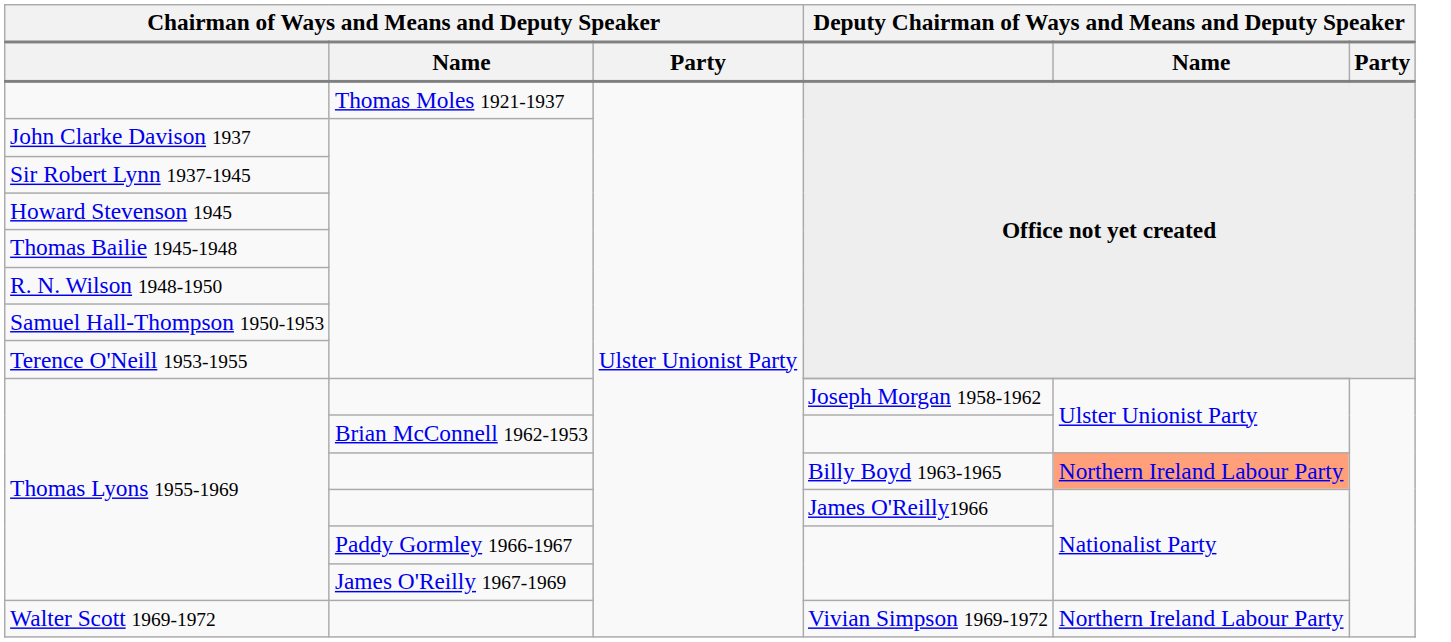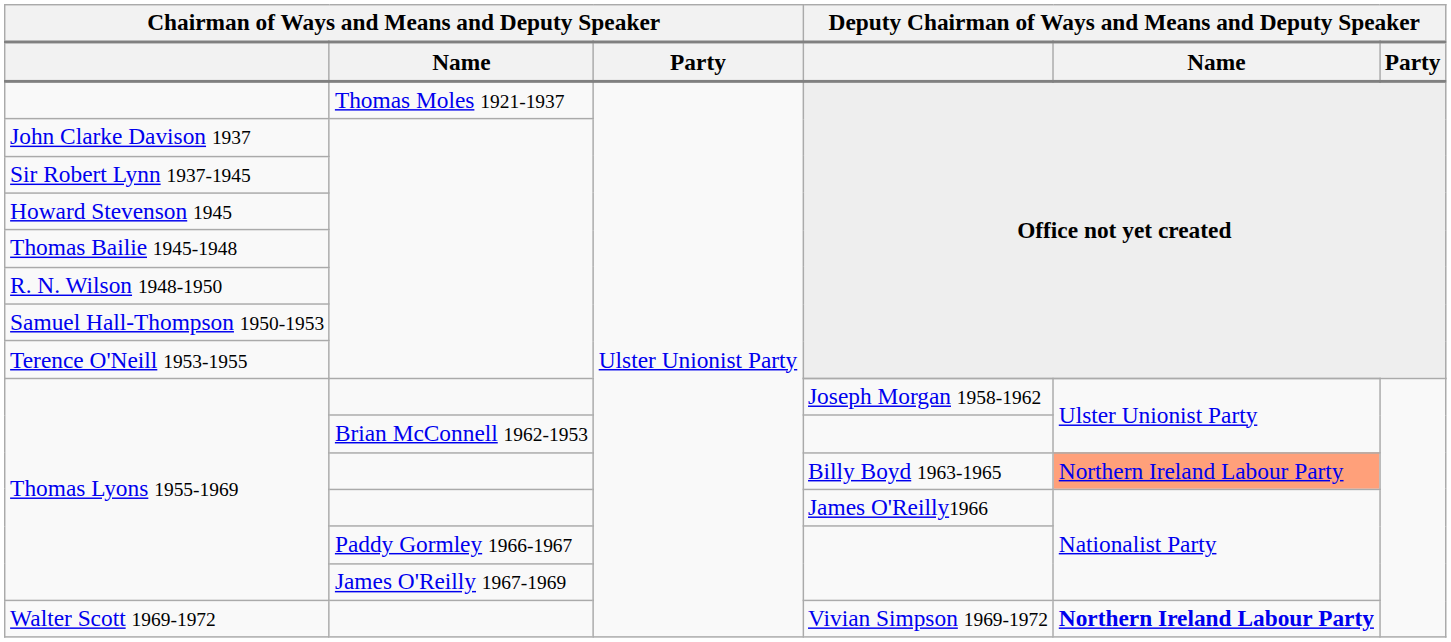(1201, 618) normal -> (1216, 618) bold
